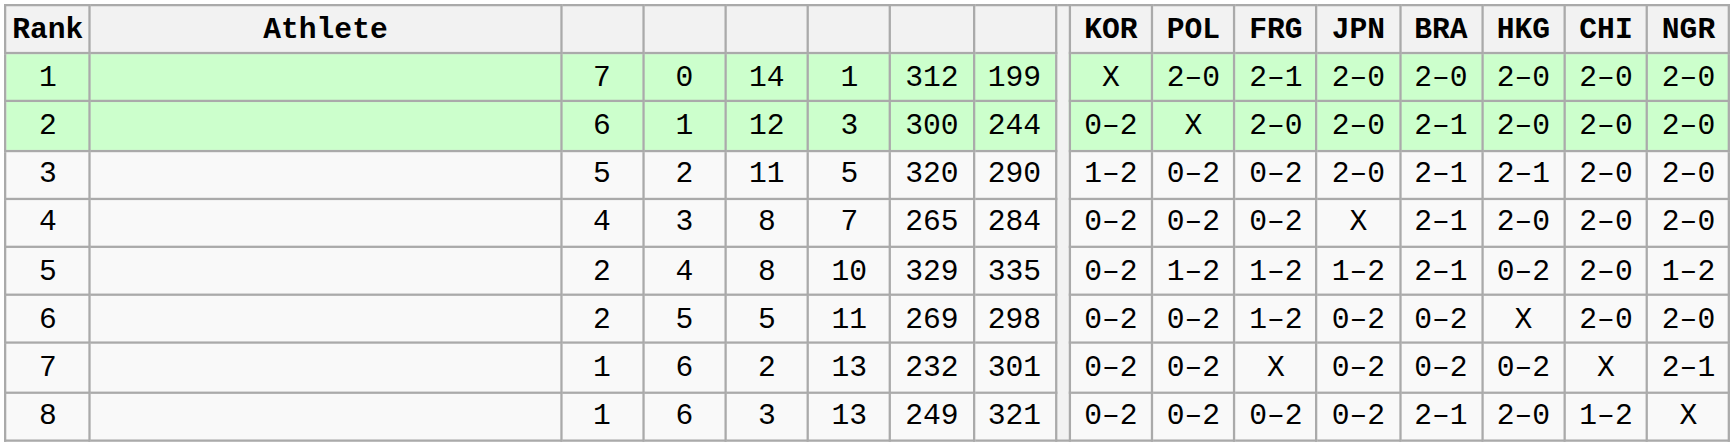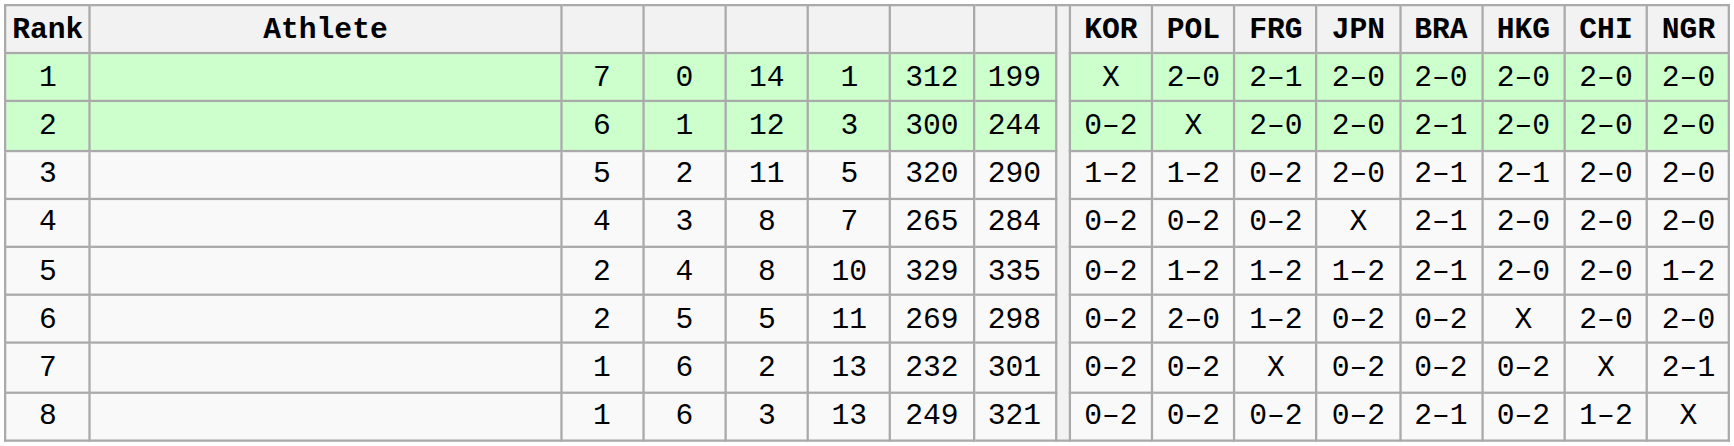(1193, 174) 0–2 -> (1193, 174) 1–2
(1523, 271) 0–2 -> (1523, 271) 2–0
(1193, 319) 0–2 -> (1193, 319) 2–0
(1523, 416) 2–0 -> (1523, 416) 0–2
